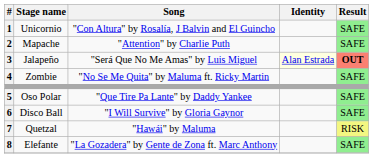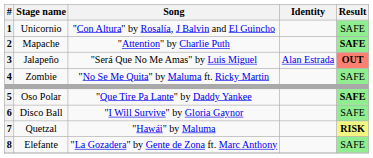(353, 44) normal -> (353, 44) bold
(308, 60) lightyellow background -> (308, 60) no background
(353, 97) normal -> (353, 97) bold
(353, 129) normal -> (353, 129) bold
